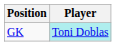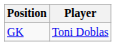(80, 31) paleturquoise background -> (80, 31) no background
